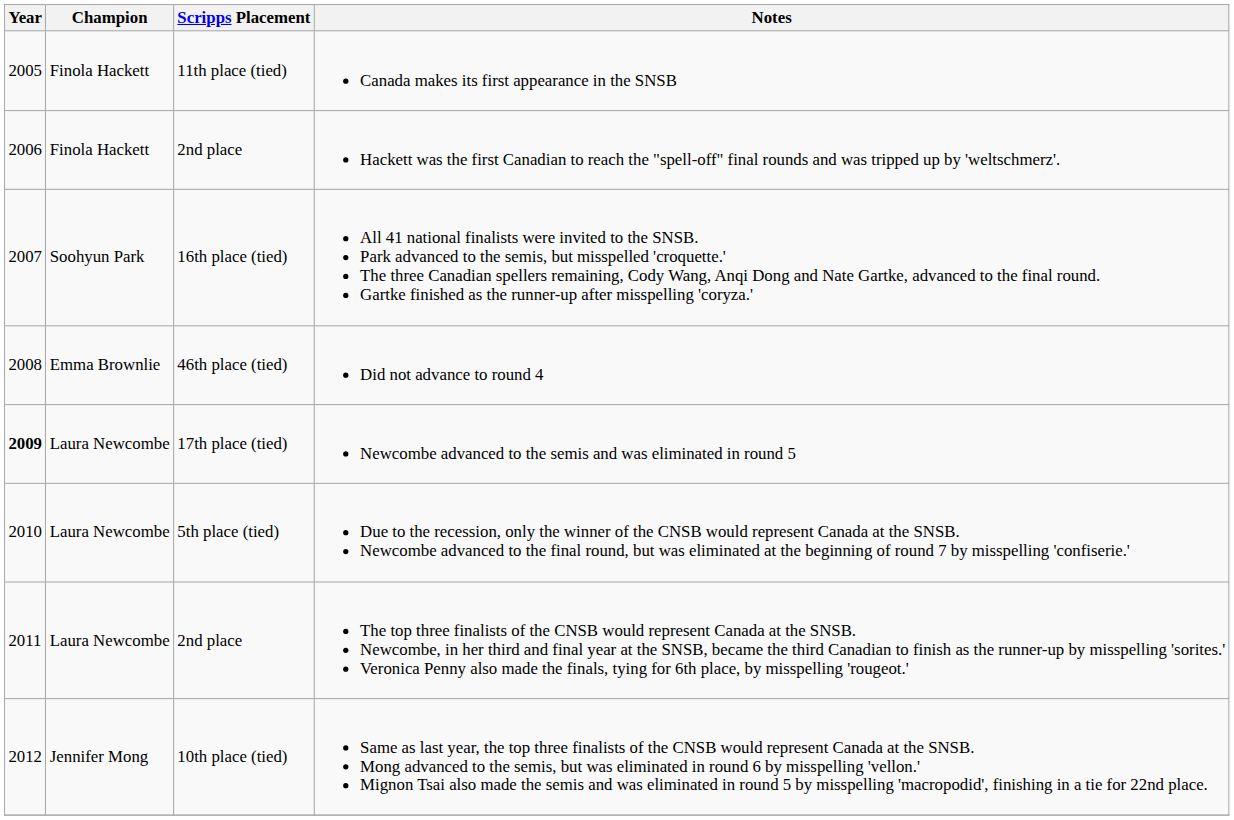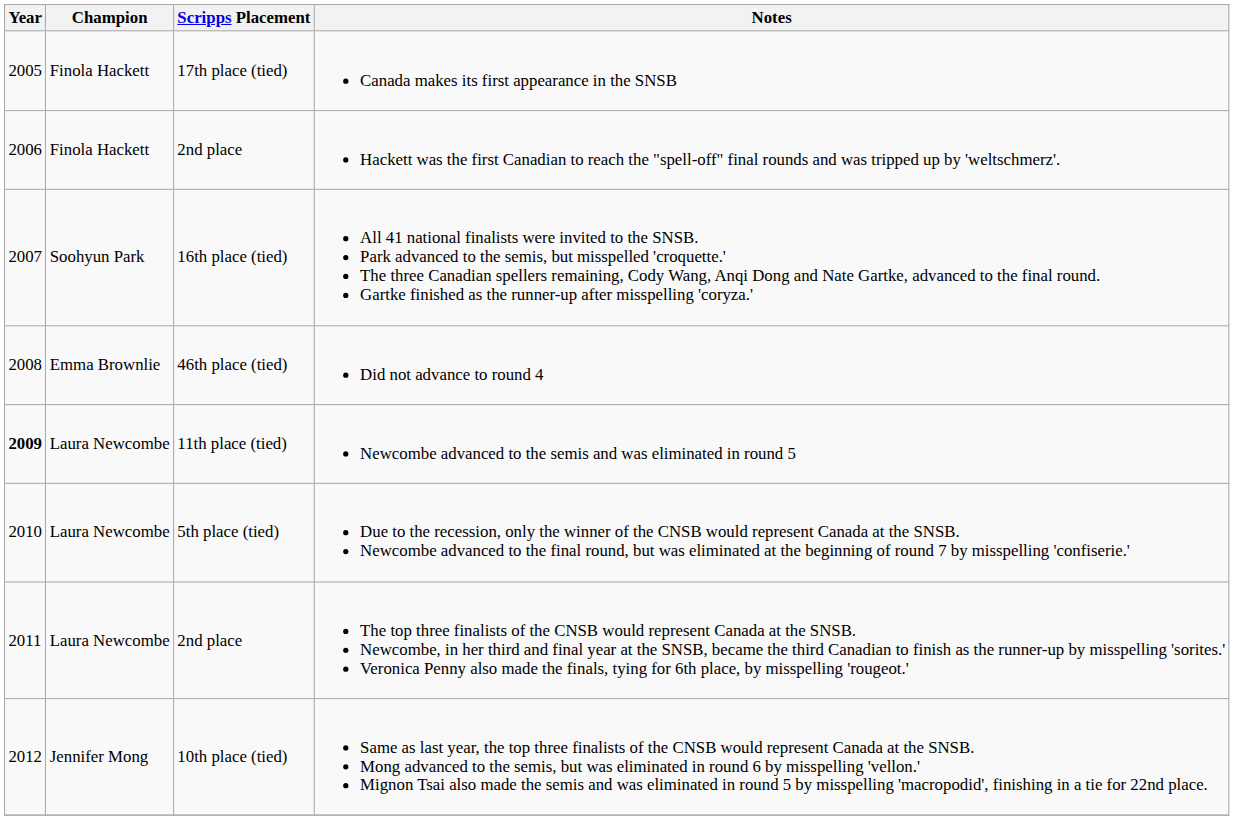(232, 70) 11th place (tied) -> (232, 70) 17th place (tied)
(232, 443) 17th place (tied) -> (232, 443) 11th place (tied)
